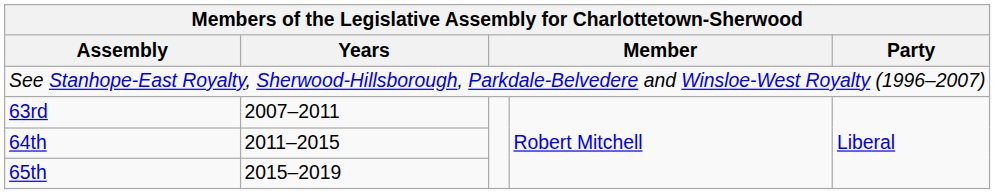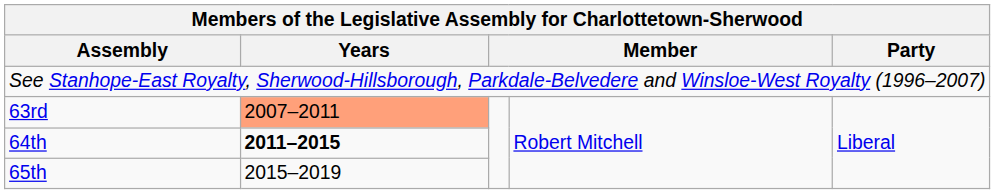(292, 111) no background -> (292, 111) lightsalmon background
(292, 142) normal -> (292, 142) bold
